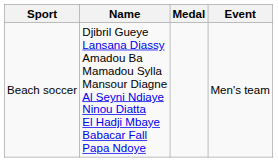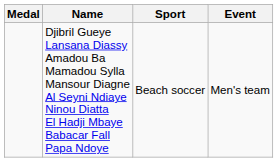columns swapped: (189, 14) <-> (42, 14)
